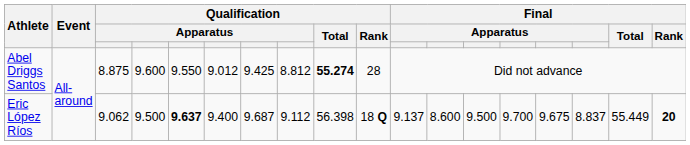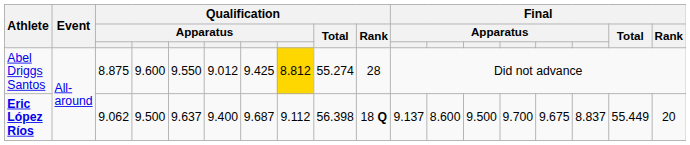(295, 71) no background -> (295, 71) gold background
(335, 71) bold -> (335, 71) normal
(24, 118) normal -> (25, 118) bold
(186, 118) bold -> (186, 118) normal
(669, 118) bold -> (669, 118) normal
